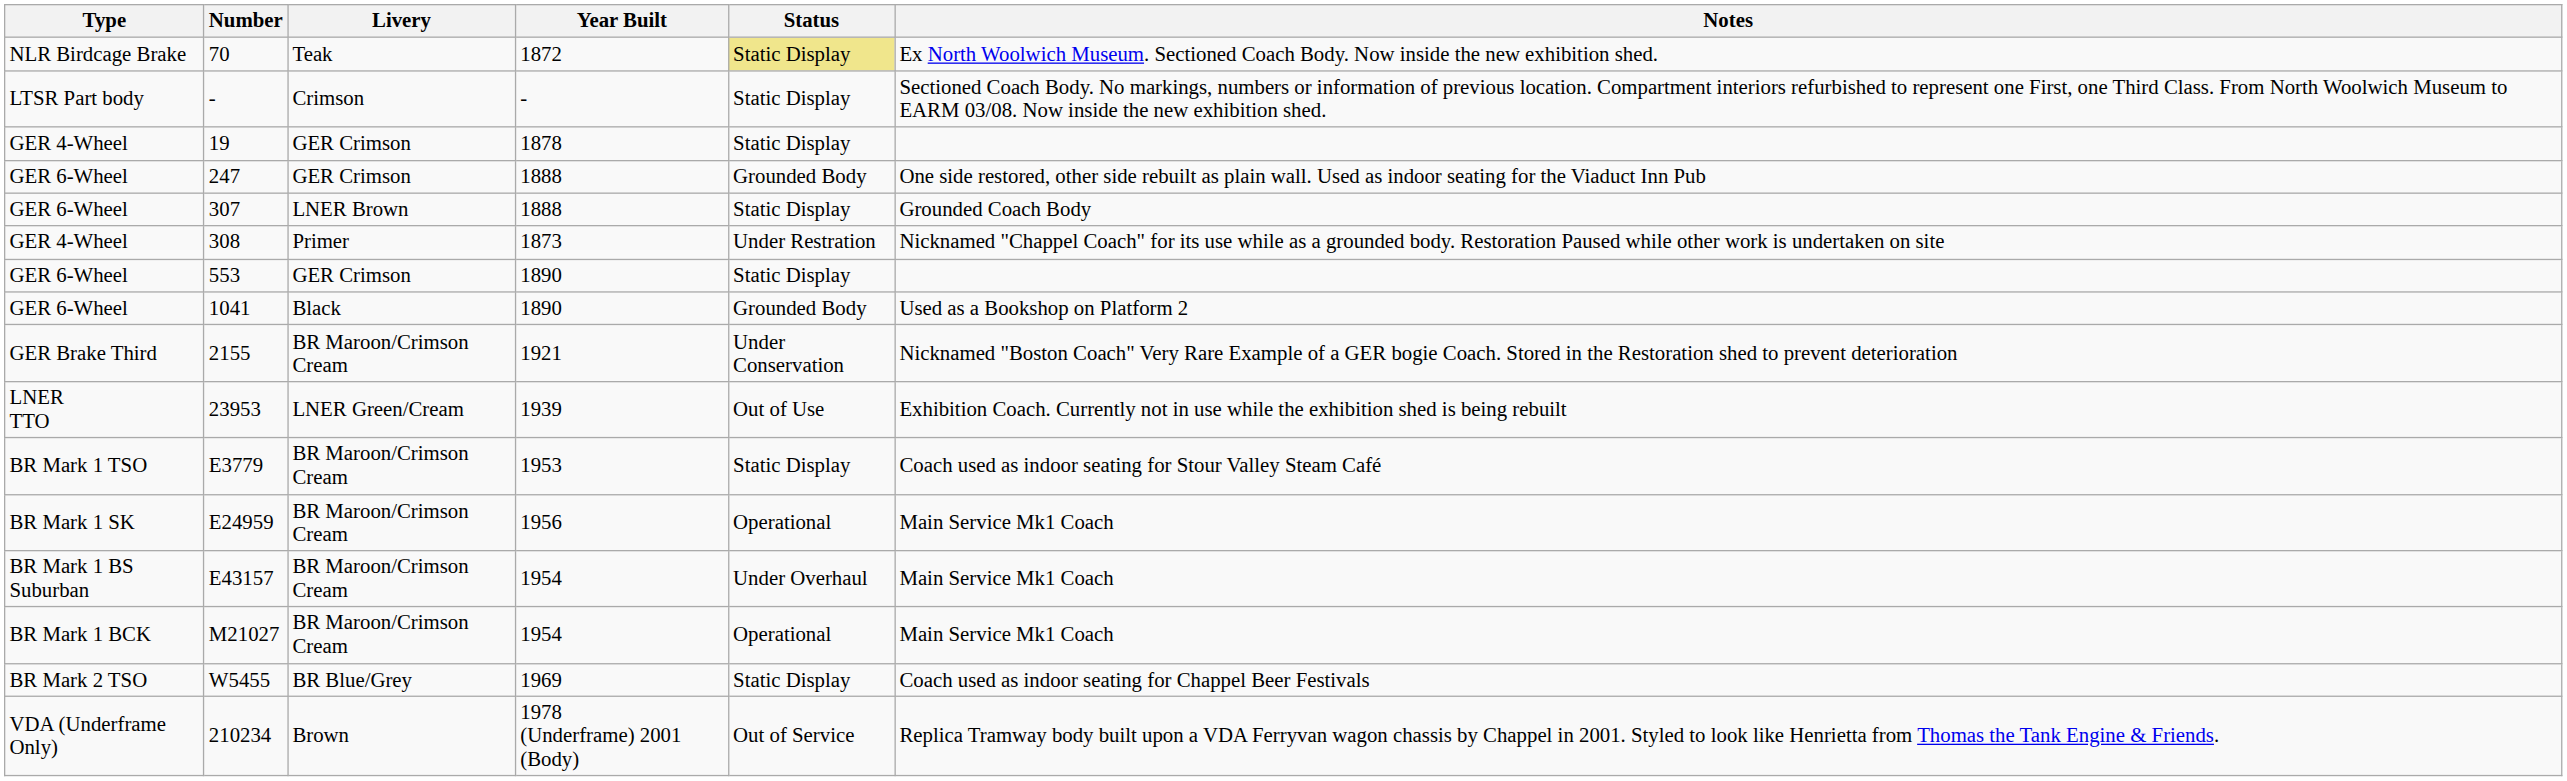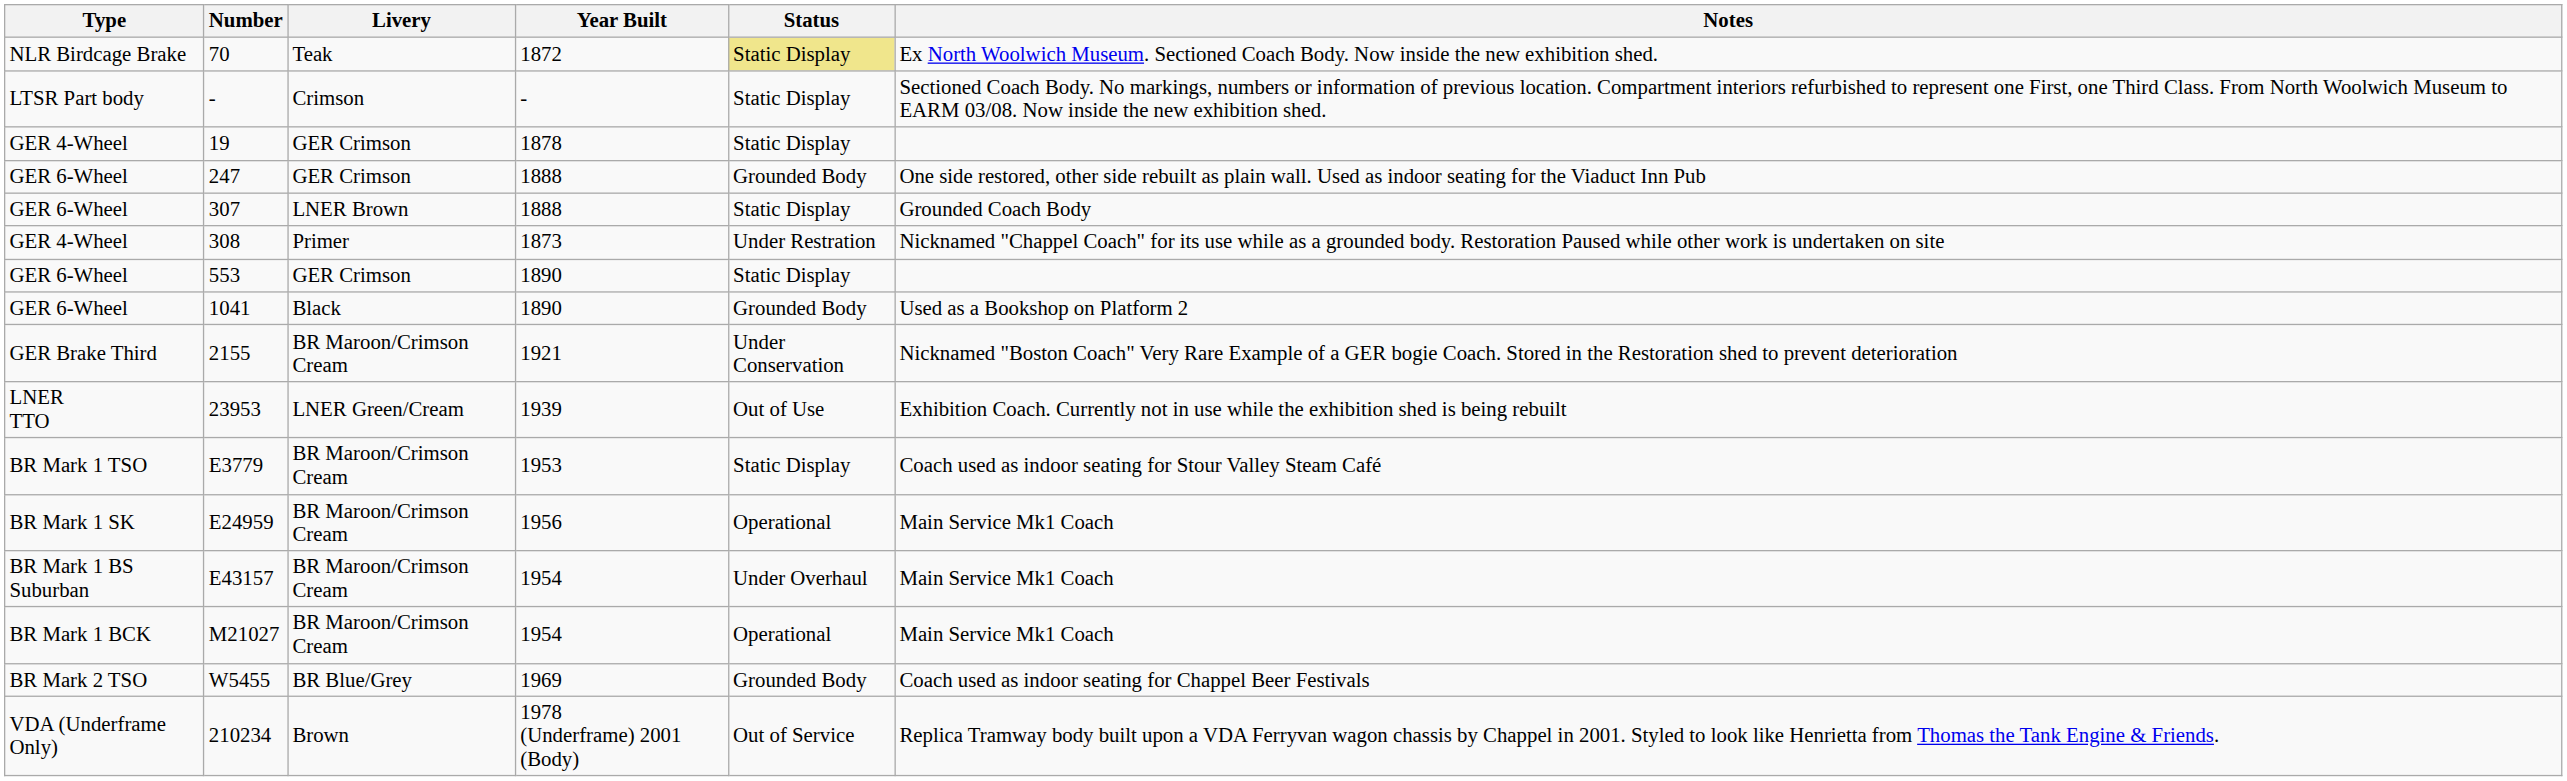(792, 679) Static Display -> (800, 679) Grounded Body
